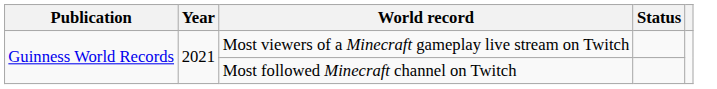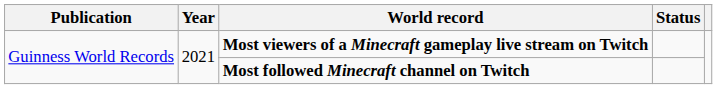(426, 44) normal -> (435, 44) bold
(370, 70) normal -> (376, 70) bold
